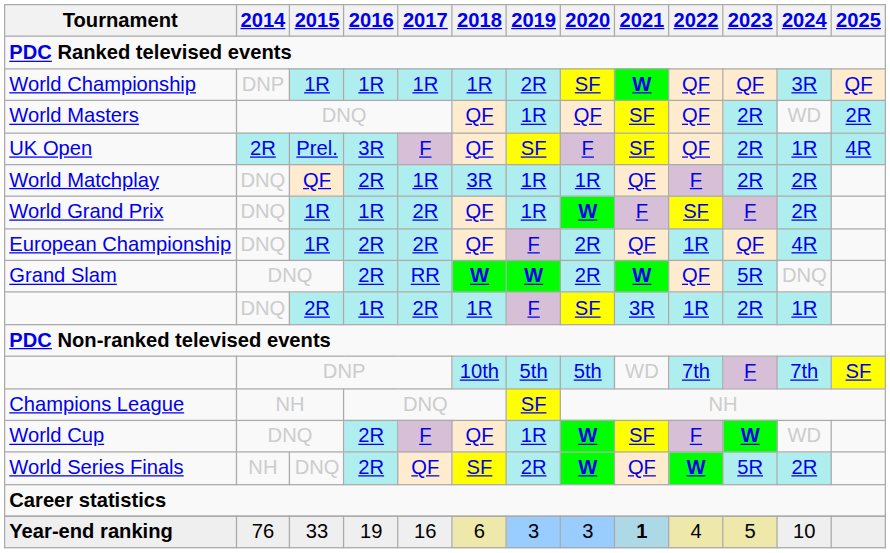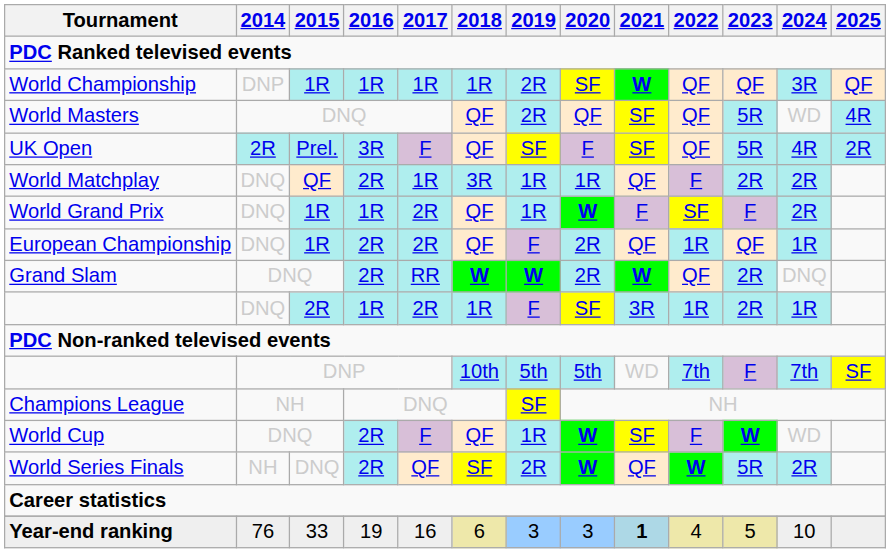(534, 116) 1R -> (534, 116) 2R
(750, 116) 2R -> (750, 116) 5R
(858, 116) 2R -> (858, 116) 4R
(750, 148) 2R -> (750, 148) 5R
(804, 148) 1R -> (804, 148) 4R
(858, 148) 4R -> (858, 148) 2R
(804, 244) 4R -> (804, 244) 1R
(750, 276) 5R -> (750, 276) 2R
